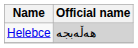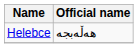(76, 33) lightgrey background -> (76, 33) no background
